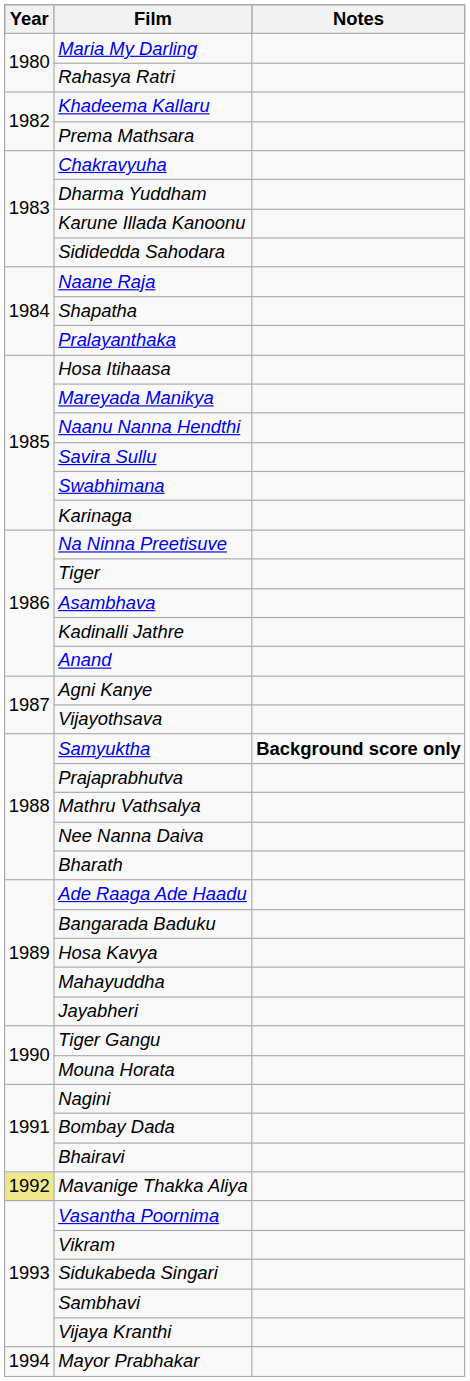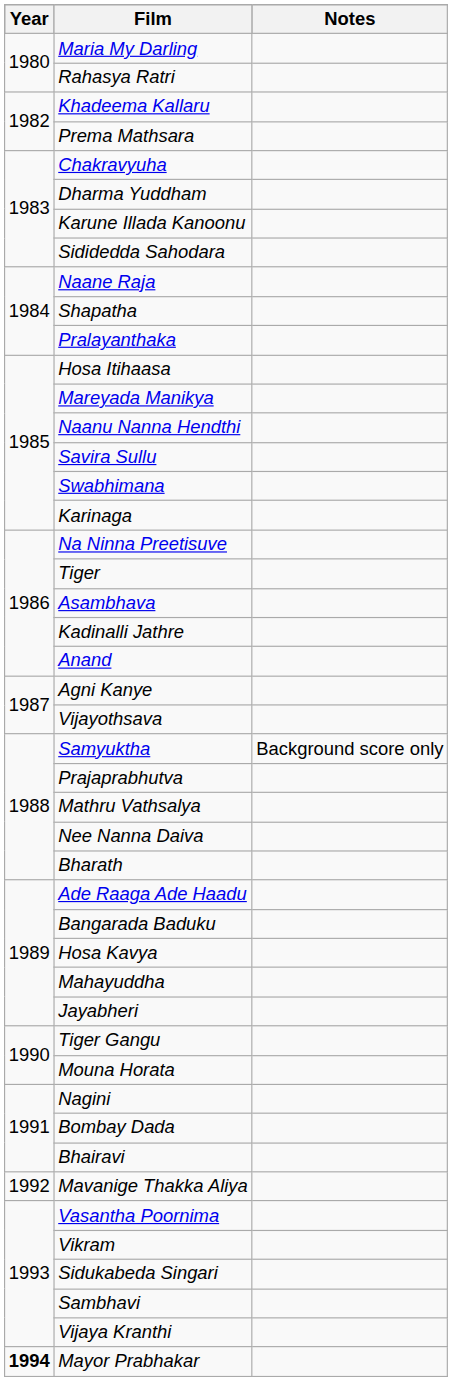(359, 748) bold -> (350, 748) normal
(29, 1186) khaki background -> (29, 1186) no background
(29, 1361) normal -> (29, 1361) bold
